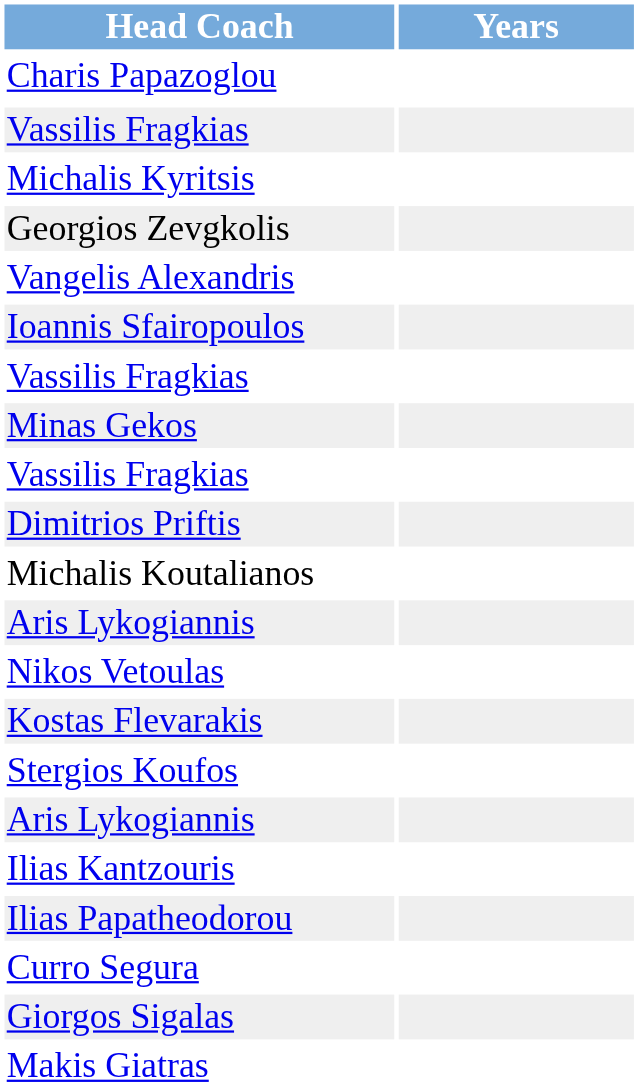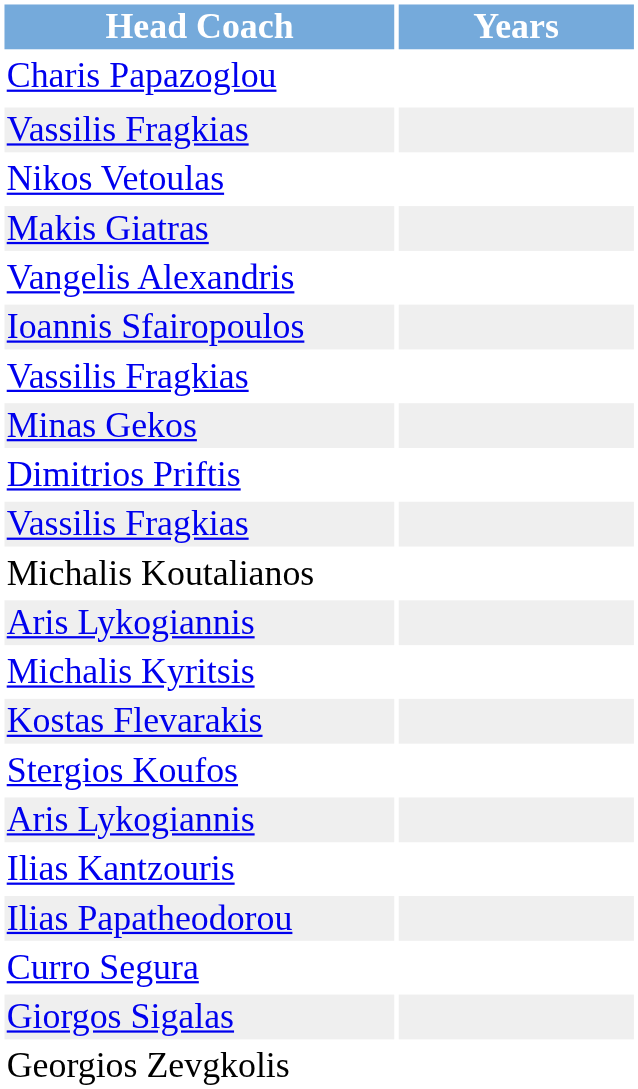(131, 178) Michalis Kyritsis -> (115, 178) Nikos Vetoulas
(148, 227) Georgios Zevgkolis -> (108, 227) Makis Giatras
(128, 474) Vassilis Fragkias -> (124, 474) Dimitrios Priftis
(124, 523) Dimitrios Priftis -> (128, 523) Vassilis Fragkias
(115, 671) Nikos Vetoulas -> (131, 671) Michalis Kyritsis
(108, 1065) Makis Giatras -> (148, 1065) Georgios Zevgkolis
